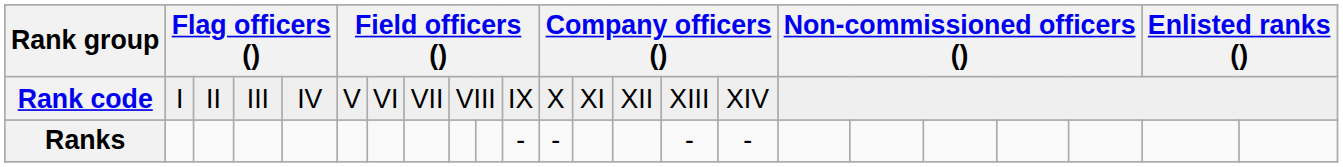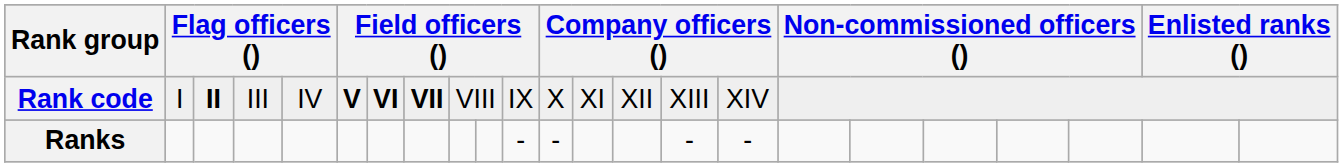(213, 98) normal -> (213, 98) bold
(352, 98) normal -> (352, 98) bold
(386, 98) normal -> (386, 98) bold
(427, 98) normal -> (427, 98) bold
